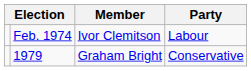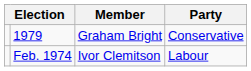rows swapped: (43, 35) <-> (28, 55)
